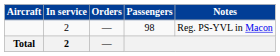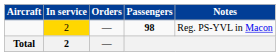(66, 28) no background -> (66, 28) gold background
(150, 28) normal -> (150, 28) bold
